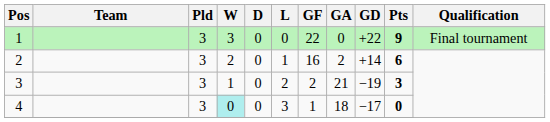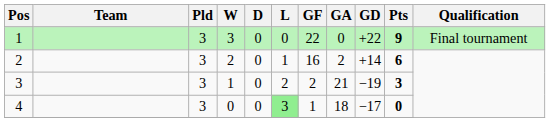(231, 106) paleturquoise background -> (231, 106) no background
(285, 106) no background -> (285, 106) lightgreen background
